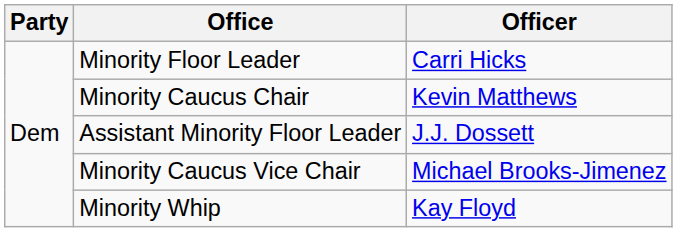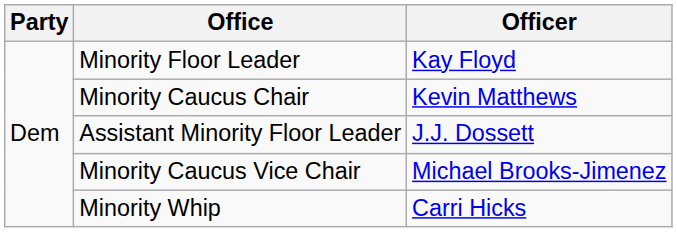(469, 60) Carri Hicks -> (464, 60) Kay Floyd
(464, 208) Kay Floyd -> (469, 208) Carri Hicks
